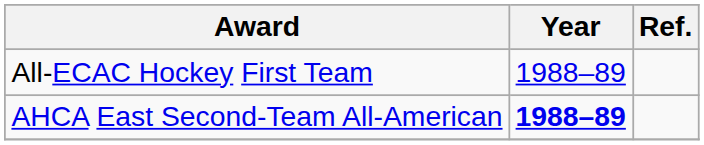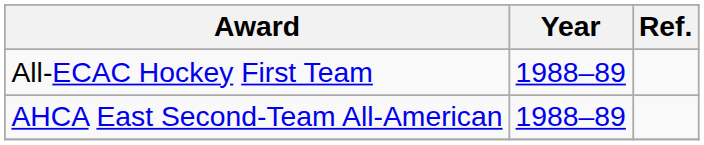(571, 116) bold -> (571, 116) normal
